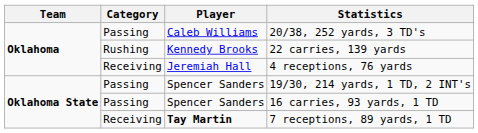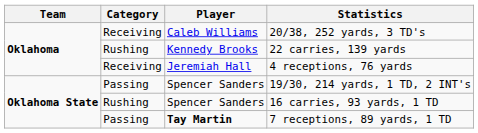(126, 32) Passing -> (133, 32) Receiving
(126, 102) Passing -> (126, 102) Rushing
(133, 120) Receiving -> (126, 120) Passing
